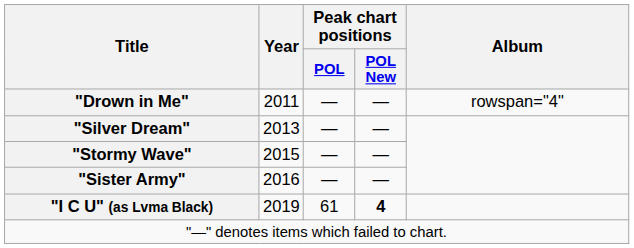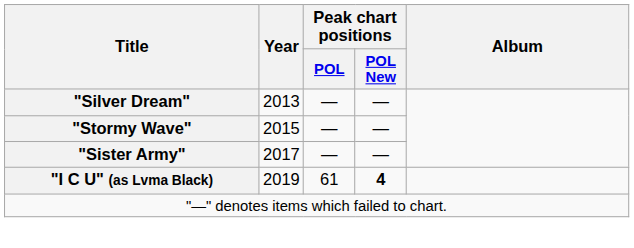- row: (132, 102)
(281, 180) 2016 -> (281, 154) 2017
